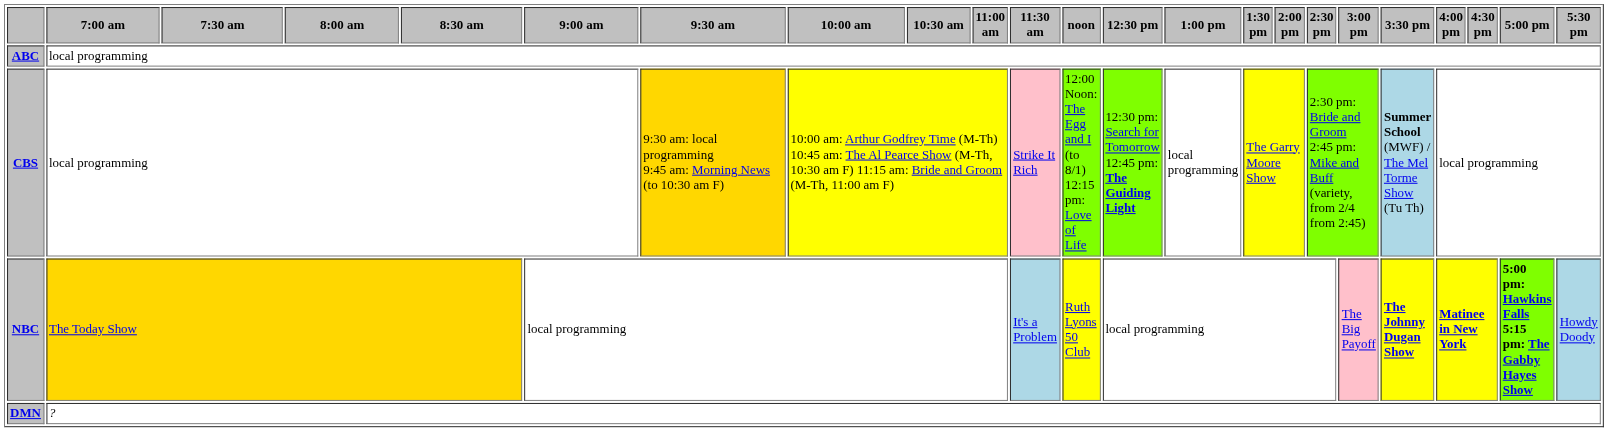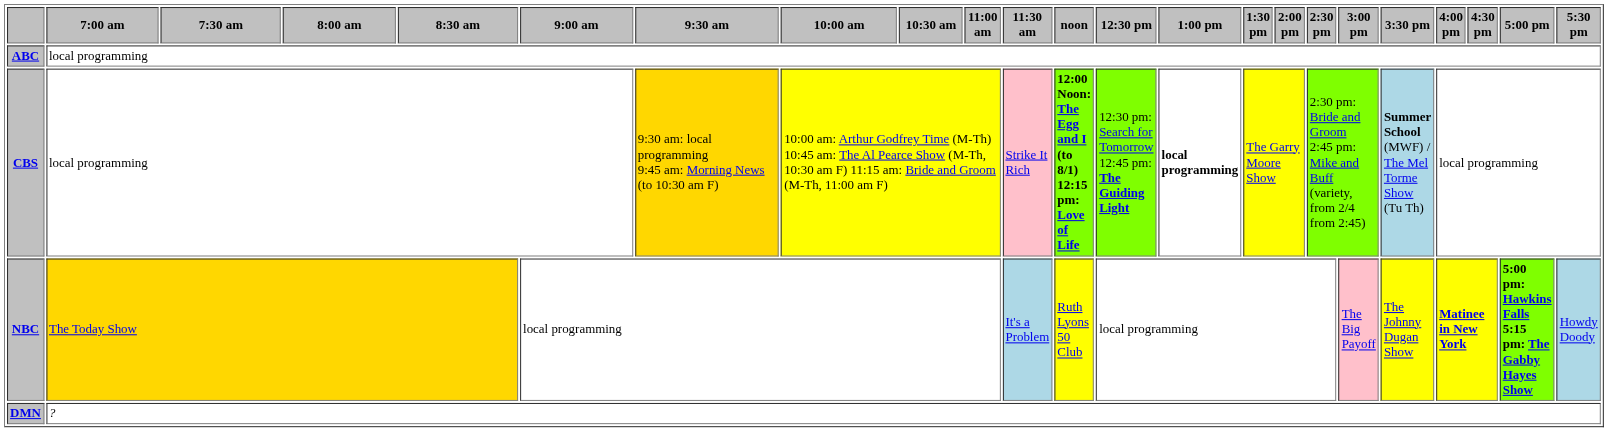(1081, 162) normal -> (1074, 162) bold
(1203, 162) normal -> (1200, 162) bold
(1404, 329) bold -> (1403, 329) normal
